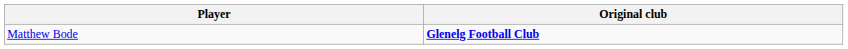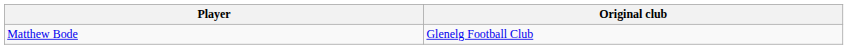(483, 34) bold -> (480, 34) normal
